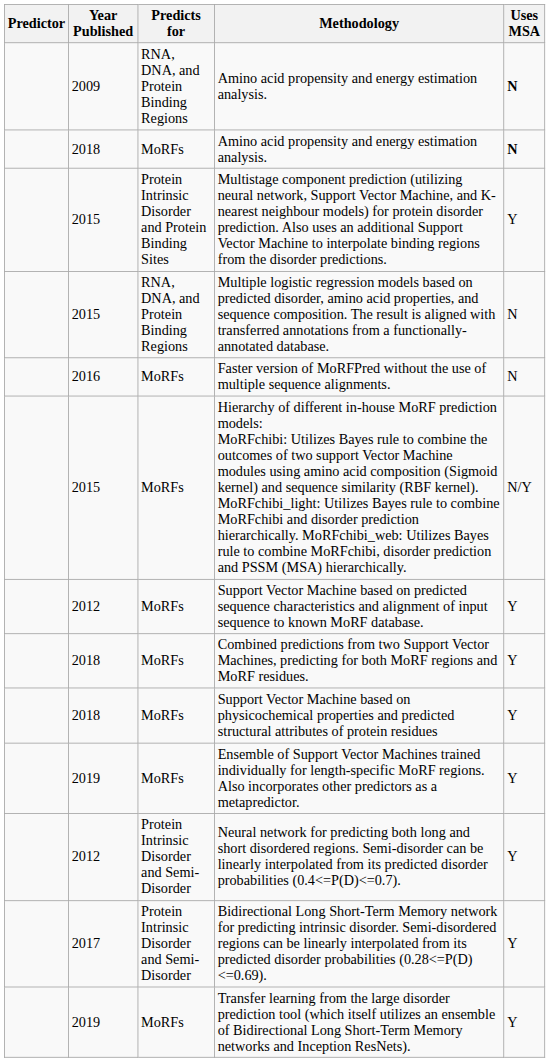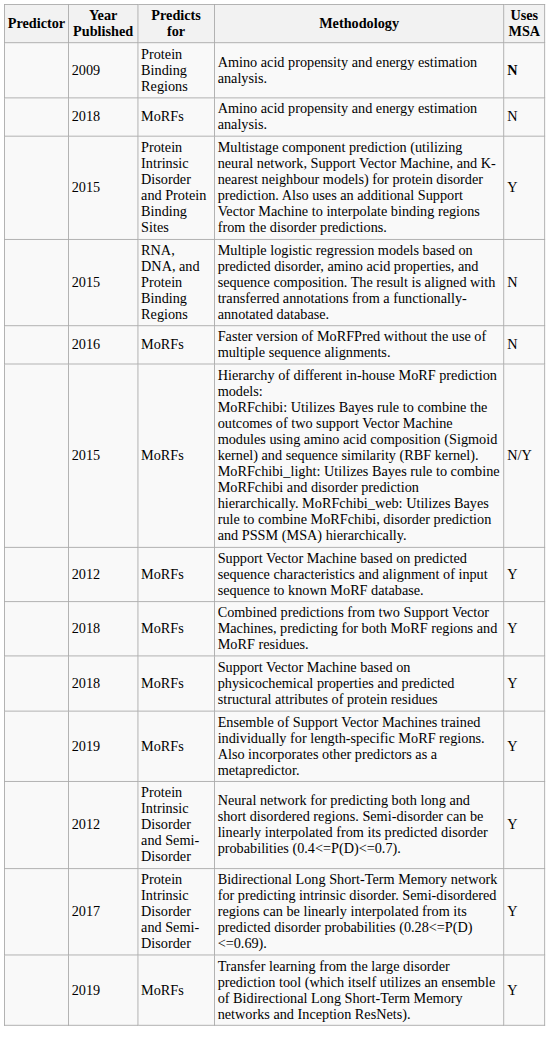(170, 86) RNA, DNA, and Protein Binding Regions -> (164, 70) Protein Binding Regions
(512, 149) bold -> (512, 117) normal
